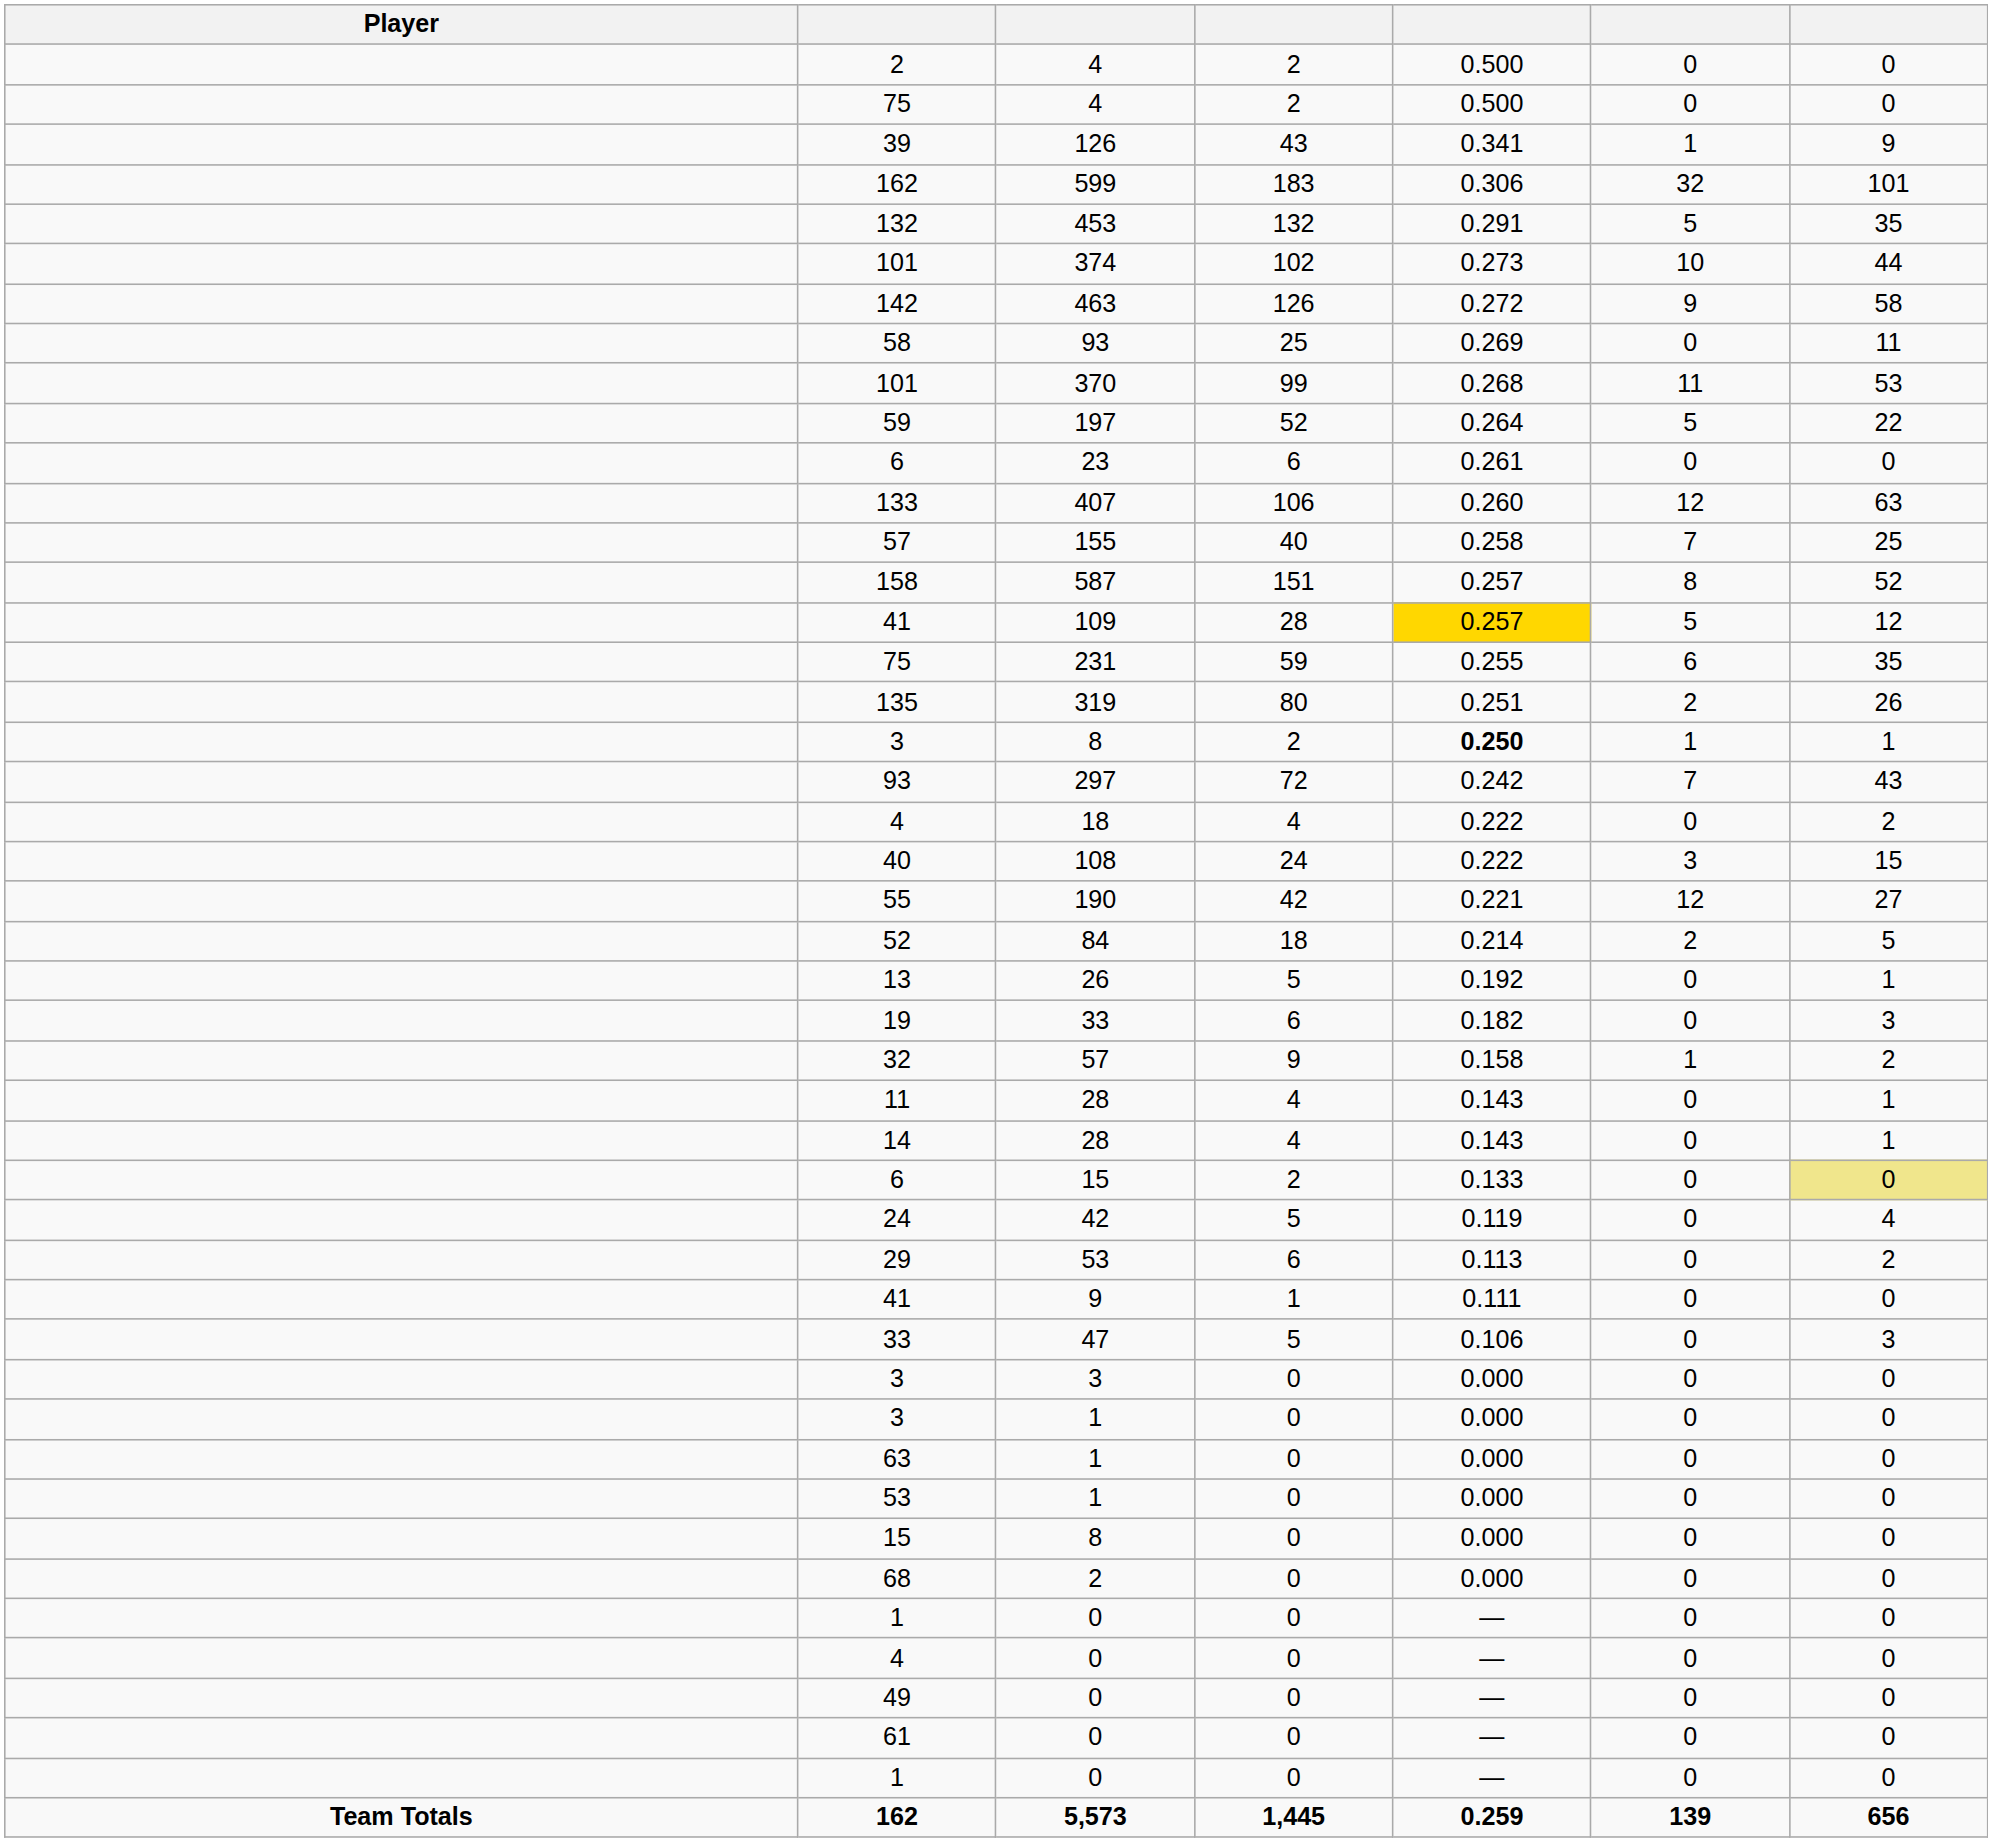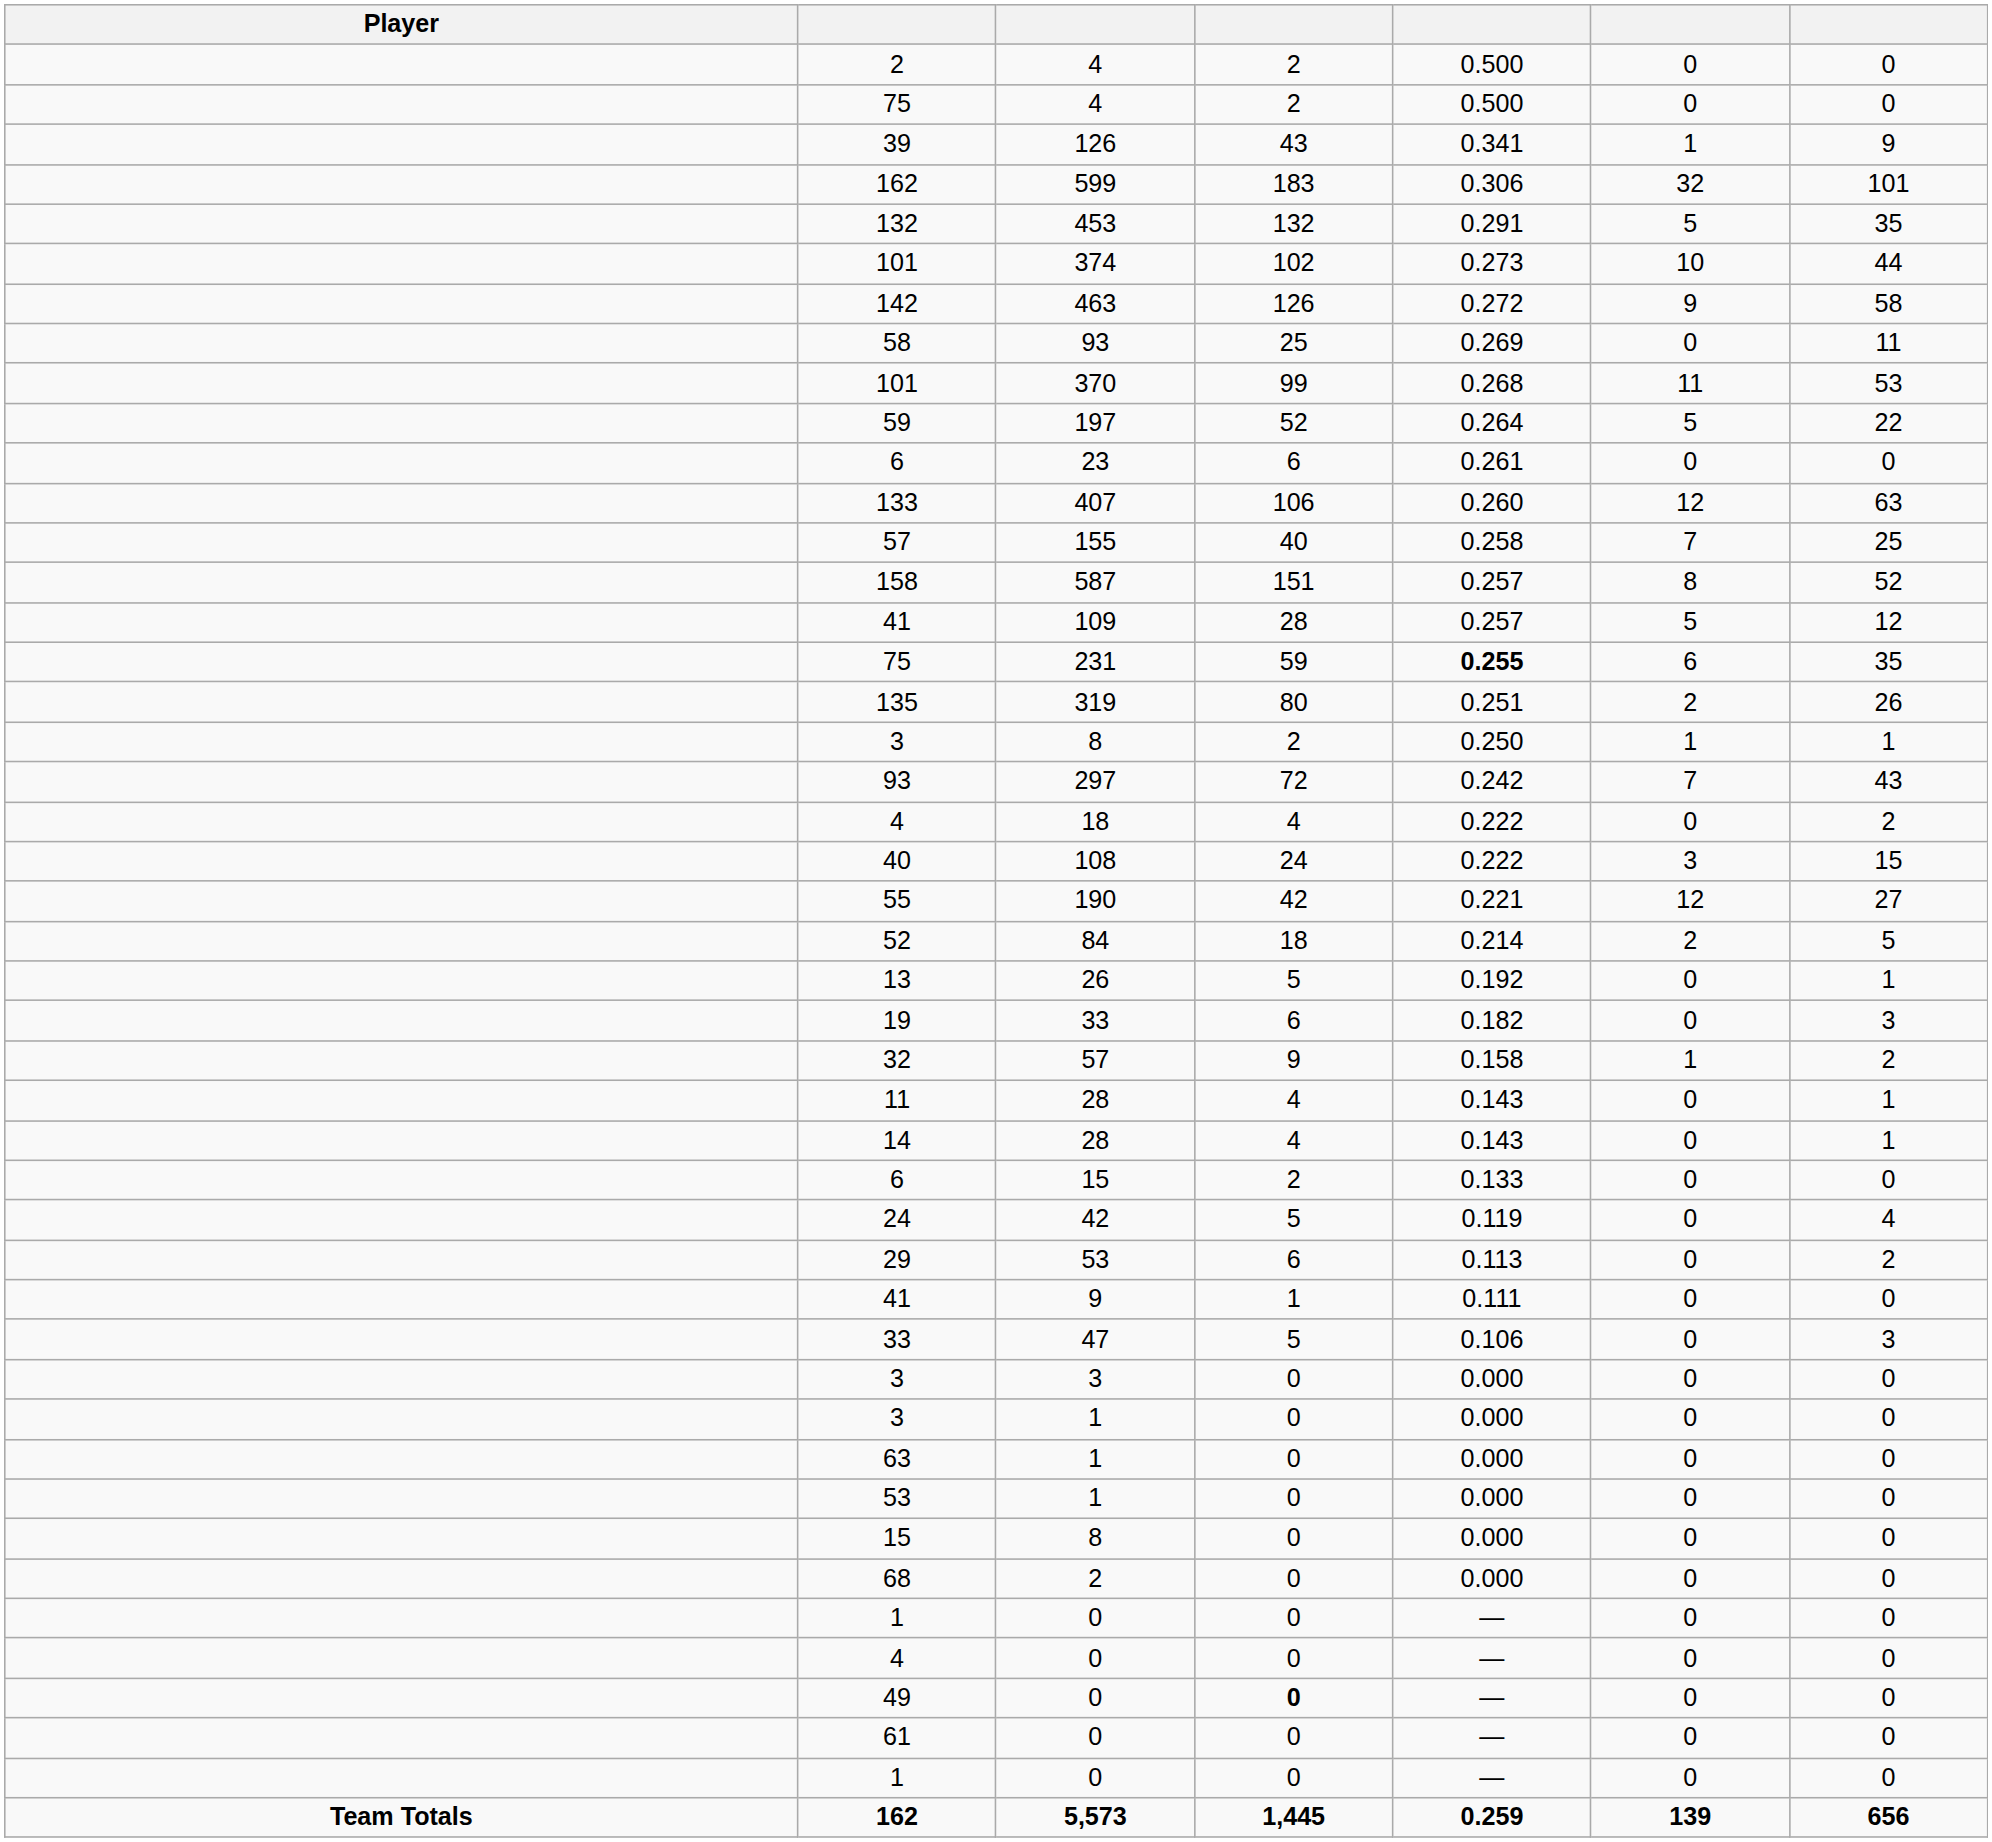(1492, 622) gold background -> (1492, 622) no background
(1492, 661) normal -> (1492, 661) bold
(1492, 741) bold -> (1492, 741) normal
(1889, 1179) khaki background -> (1889, 1179) no background
(1294, 1697) normal -> (1294, 1697) bold
